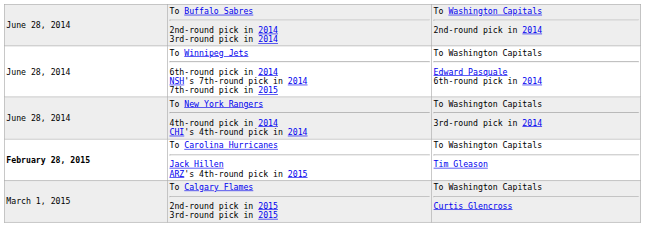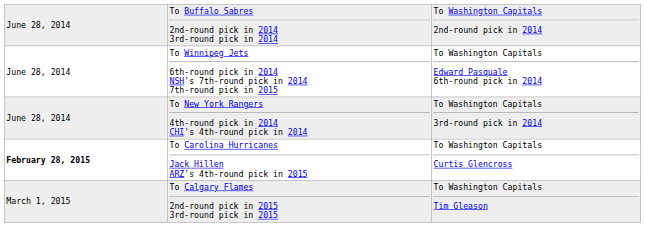(536, 155) To Washington Capitals Tim Gleason -> (536, 155) To Washington Capitals Curtis Glencross
(536, 197) To Washington Capitals Curtis Glencross -> (536, 197) To Washington Capitals Tim Gleason
